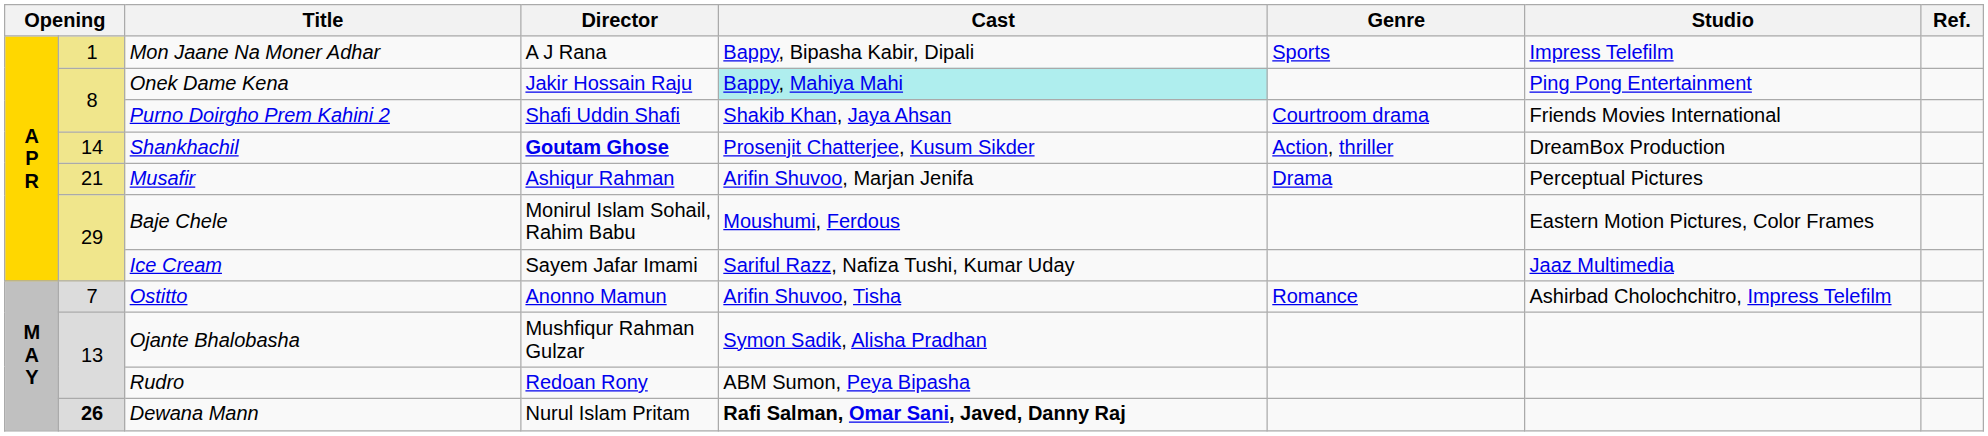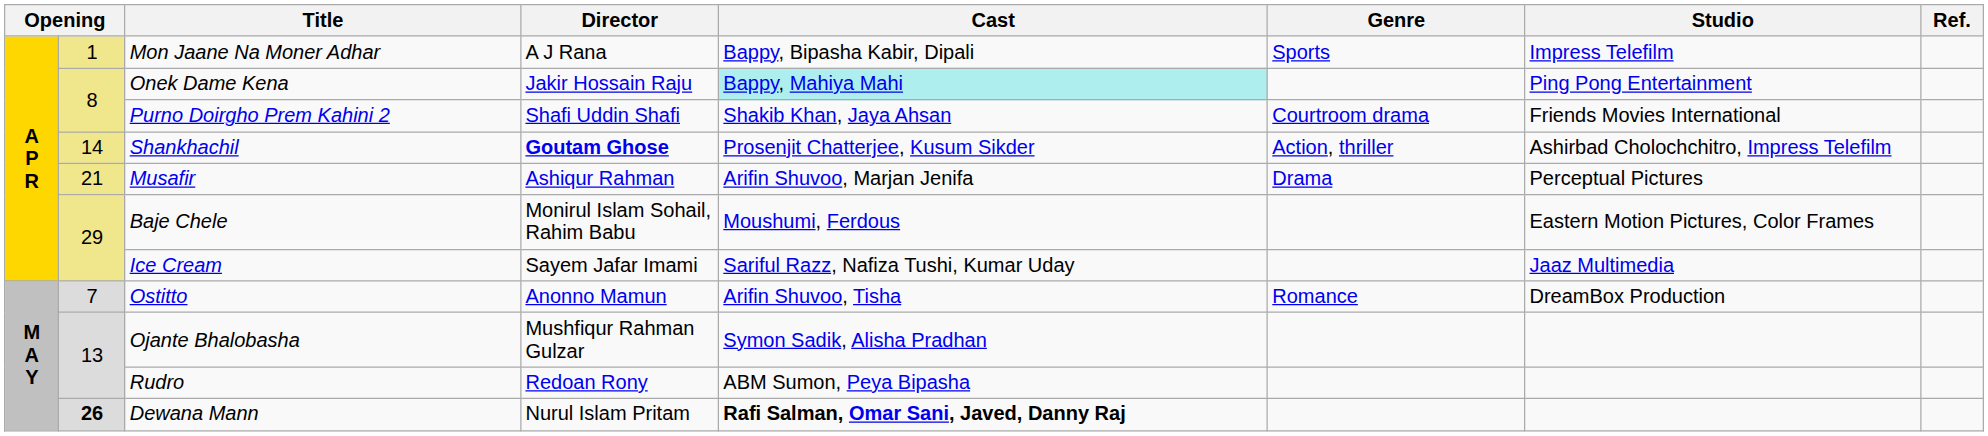(1627, 147) DreamBox Production -> (1711, 147) Ashirbad Cholochchitro, Impress Telefilm
(1711, 296) Ashirbad Cholochchitro, Impress Telefilm -> (1627, 296) DreamBox Production
